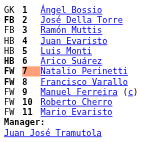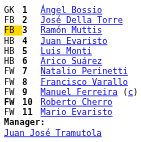(9, 20) bold -> (9, 20) normal
(9, 31) no background -> (9, 31) gold background
(9, 61) bold -> (9, 61) normal
(9, 71) bold -> (9, 71) normal
(25, 71) lightsalmon background -> (25, 71) no background
(9, 82) bold -> (9, 82) normal
(9, 102) normal -> (9, 102) bold
